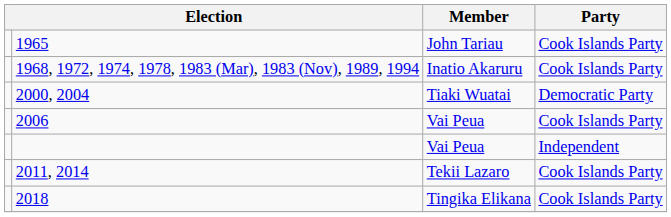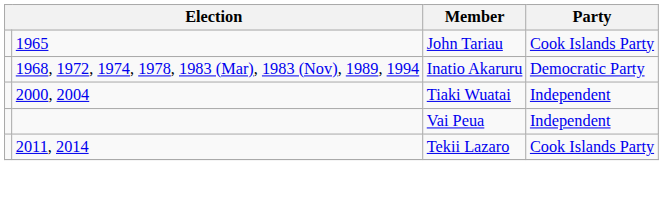(601, 69) Cook Islands Party -> (587, 69) Democratic Party
(596, 95) Democratic Party -> (570, 95) Independent
- row: (32, 120)
- row: (32, 198)
